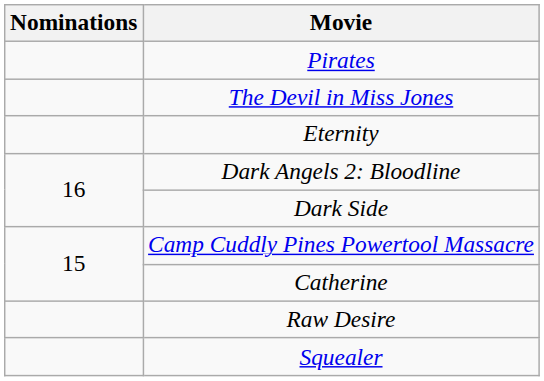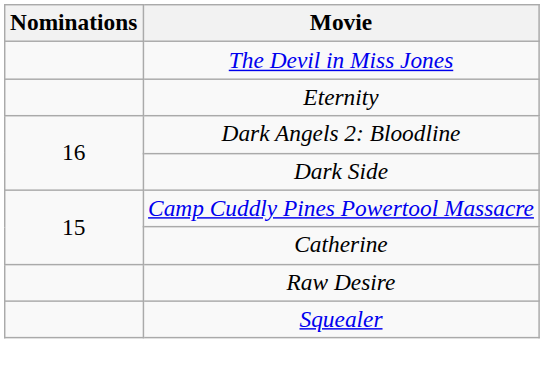- row: (341, 60)
